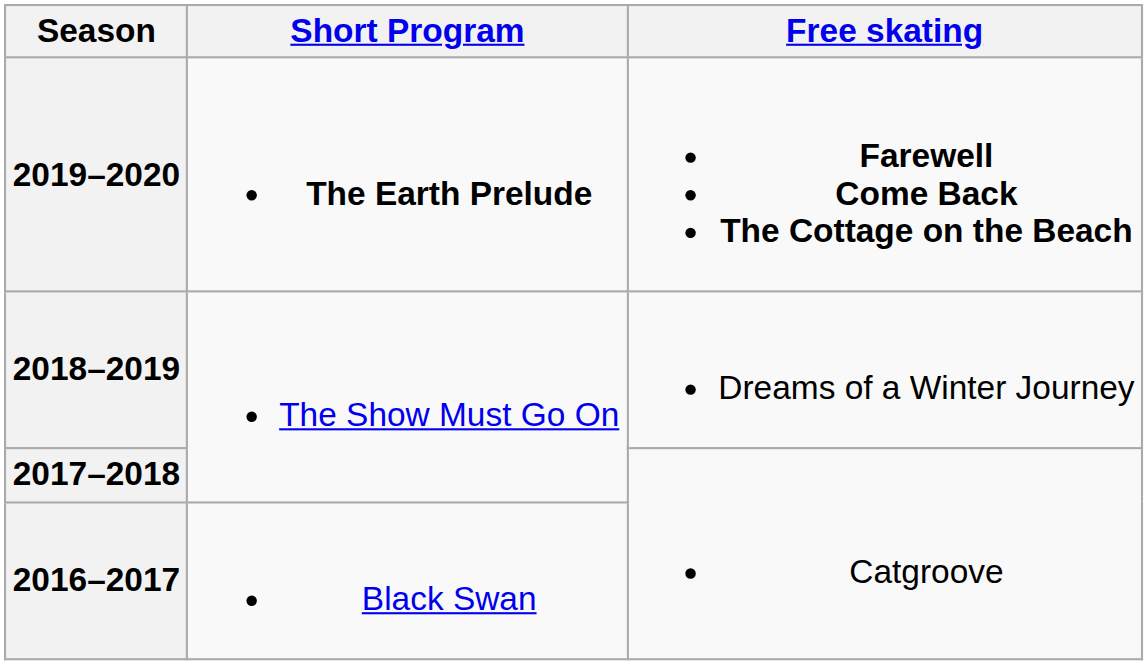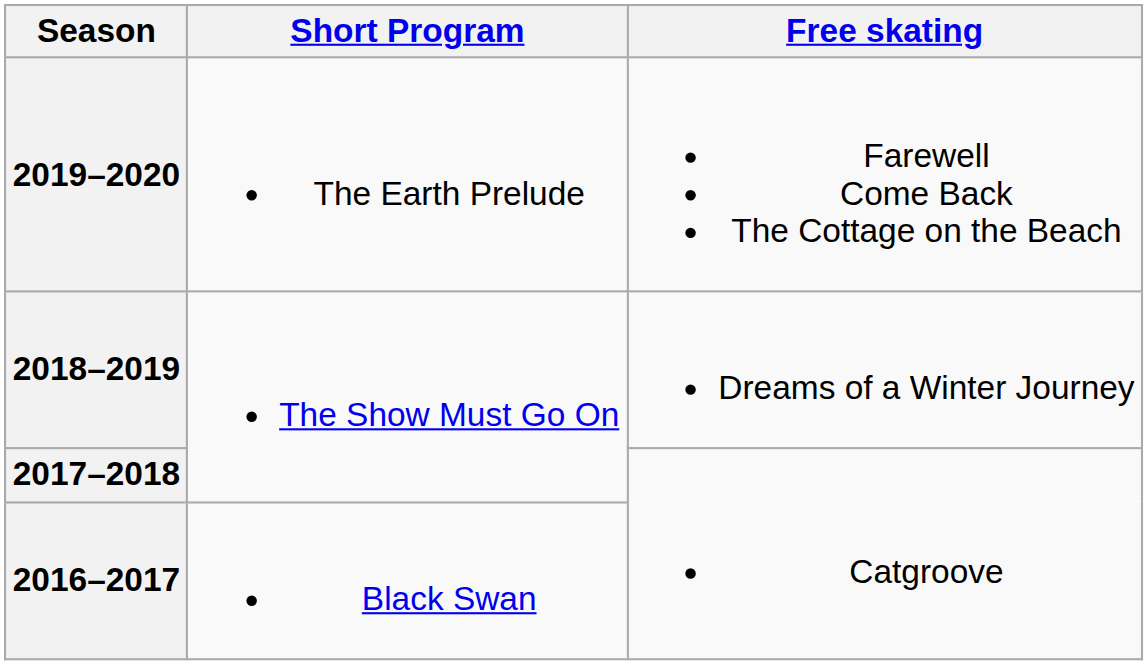(407, 193) bold -> (407, 193) normal
(885, 193) bold -> (885, 193) normal
